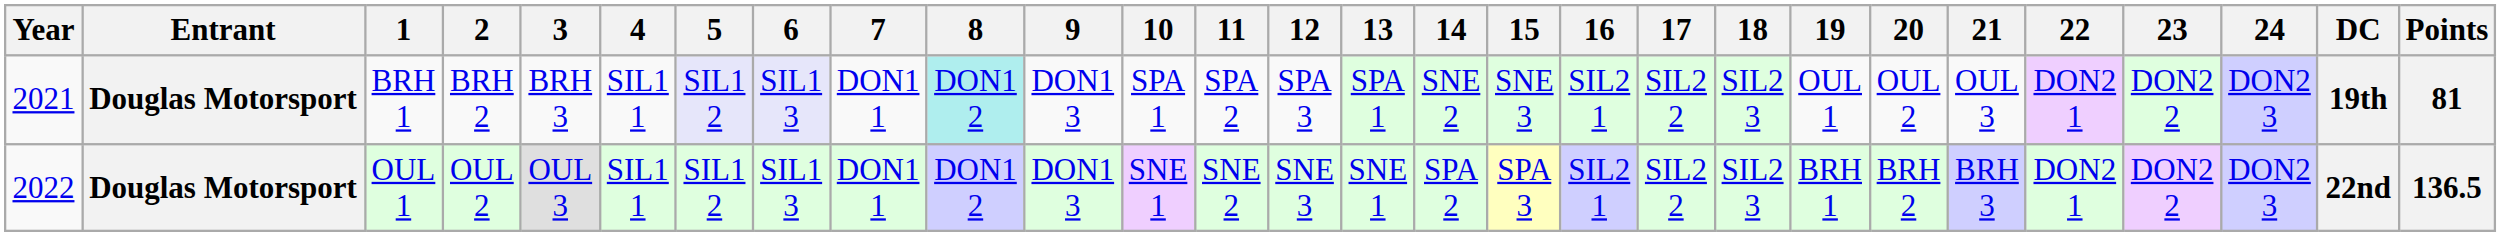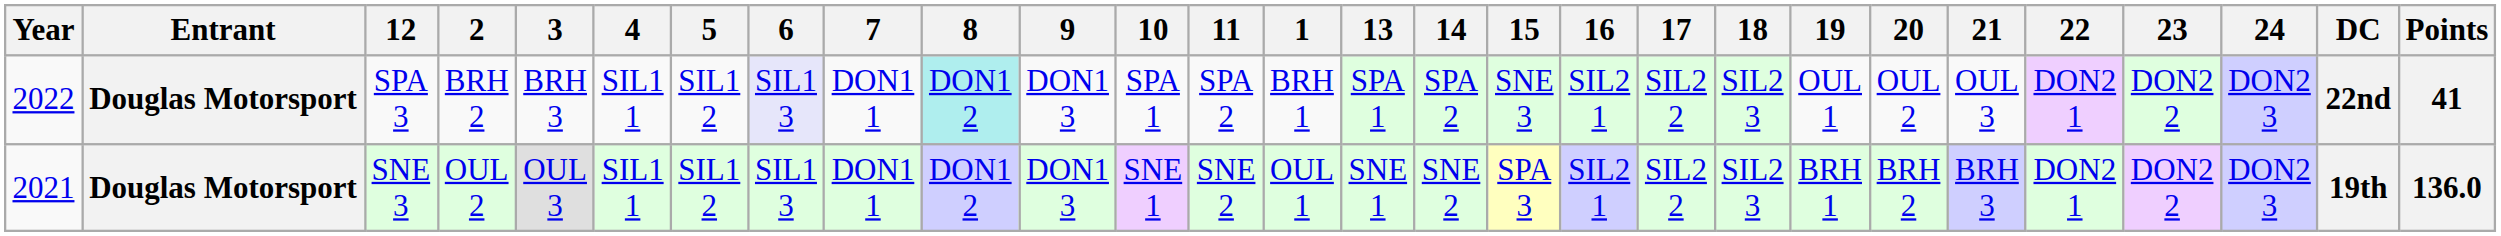columns swapped: (403, 29) <-> (1305, 29)
(43, 99) 2021 -> (43, 99) 2022
(714, 99) lavender background -> (709, 99) no background
(1451, 99) SNE 2 -> (1451, 99) SPA 2
(2358, 99) 19th -> (2358, 99) 22nd
(2447, 99) 81 -> (2447, 99) 41
(43, 186) 2022 -> (43, 186) 2021
(1451, 186) SPA 2 -> (1451, 186) SNE 2
(2358, 186) 22nd -> (2358, 186) 19th
(2447, 186) 136.5 -> (2447, 186) 136.0
